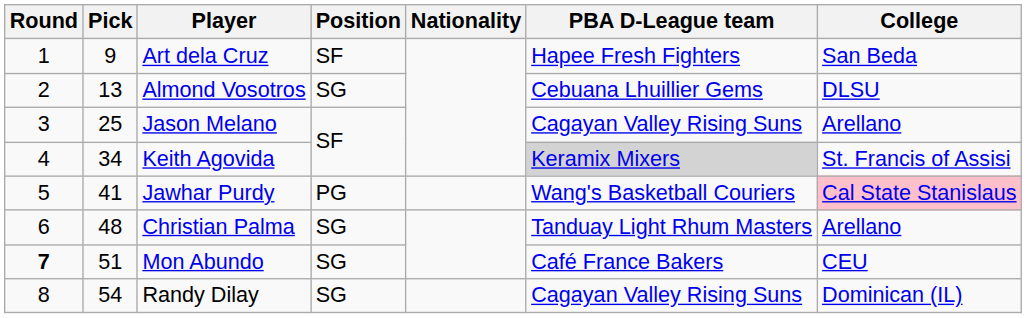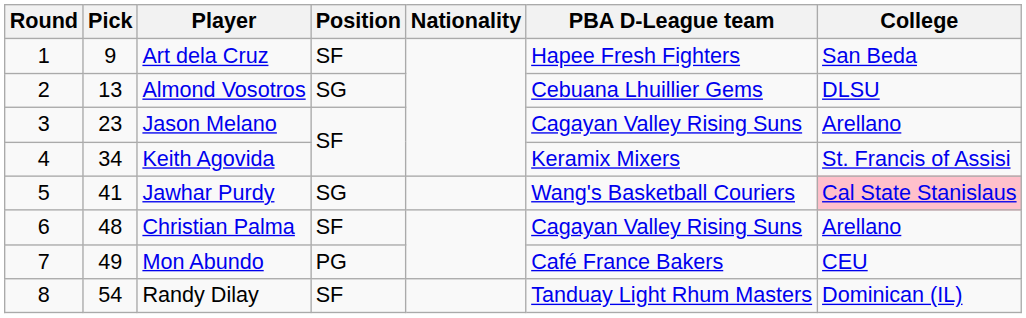(110, 124) 25 -> (110, 124) 23
(606, 158) lightgrey background -> (606, 158) no background
(331, 192) PG -> (331, 192) SG
(331, 227) SG -> (329, 227) SF
(672, 227) Tanduay Light Rhum Masters -> (667, 227) Cagayan Valley Rising Suns
(44, 261) bold -> (44, 261) normal
(110, 261) 51 -> (110, 261) 49
(331, 261) SG -> (331, 261) PG
(331, 295) SG -> (329, 295) SF
(667, 295) Cagayan Valley Rising Suns -> (672, 295) Tanduay Light Rhum Masters
